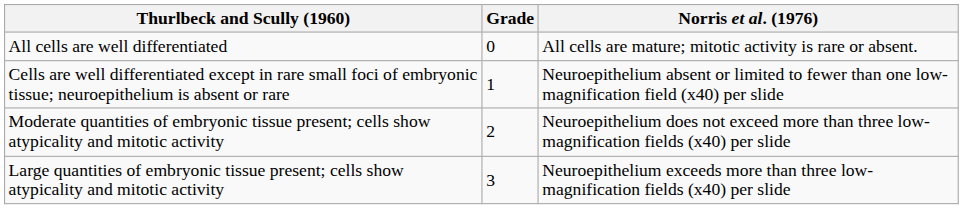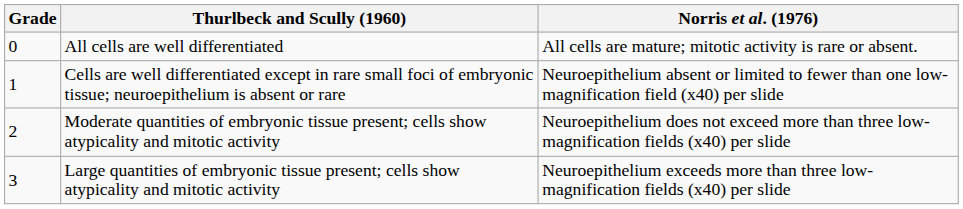columns swapped: (510, 18) <-> (243, 18)
